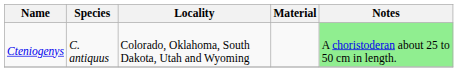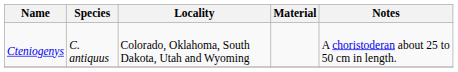(386, 51) lightgreen background -> (386, 51) no background
